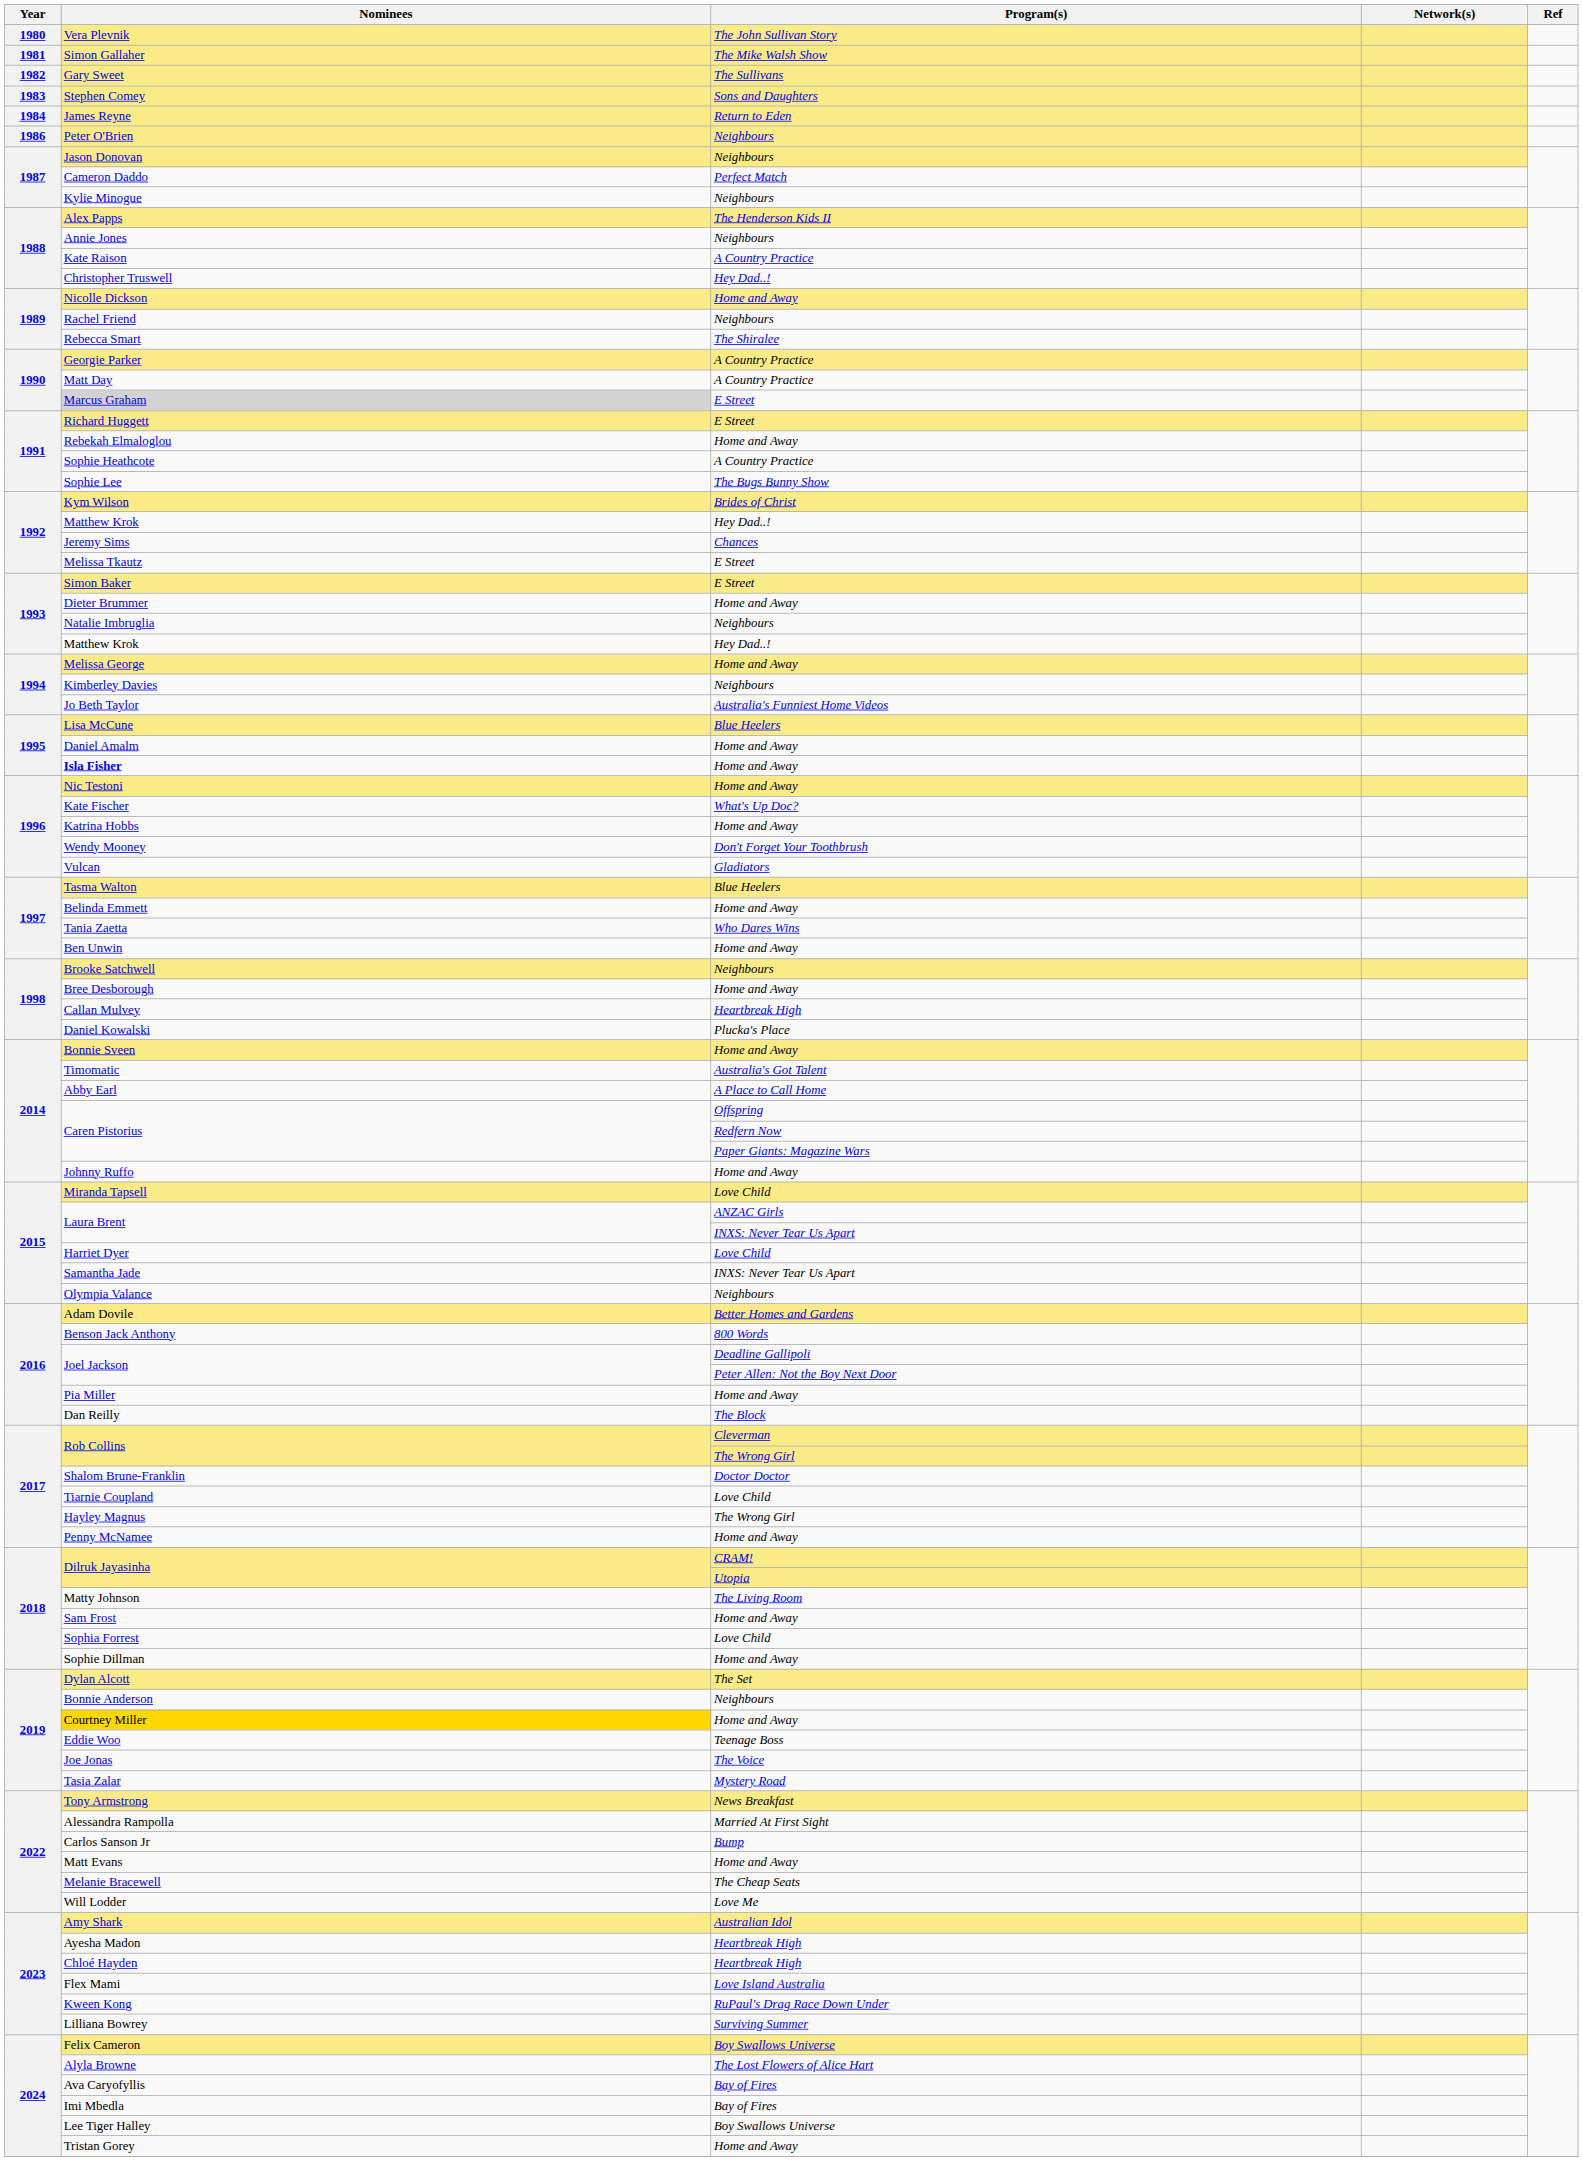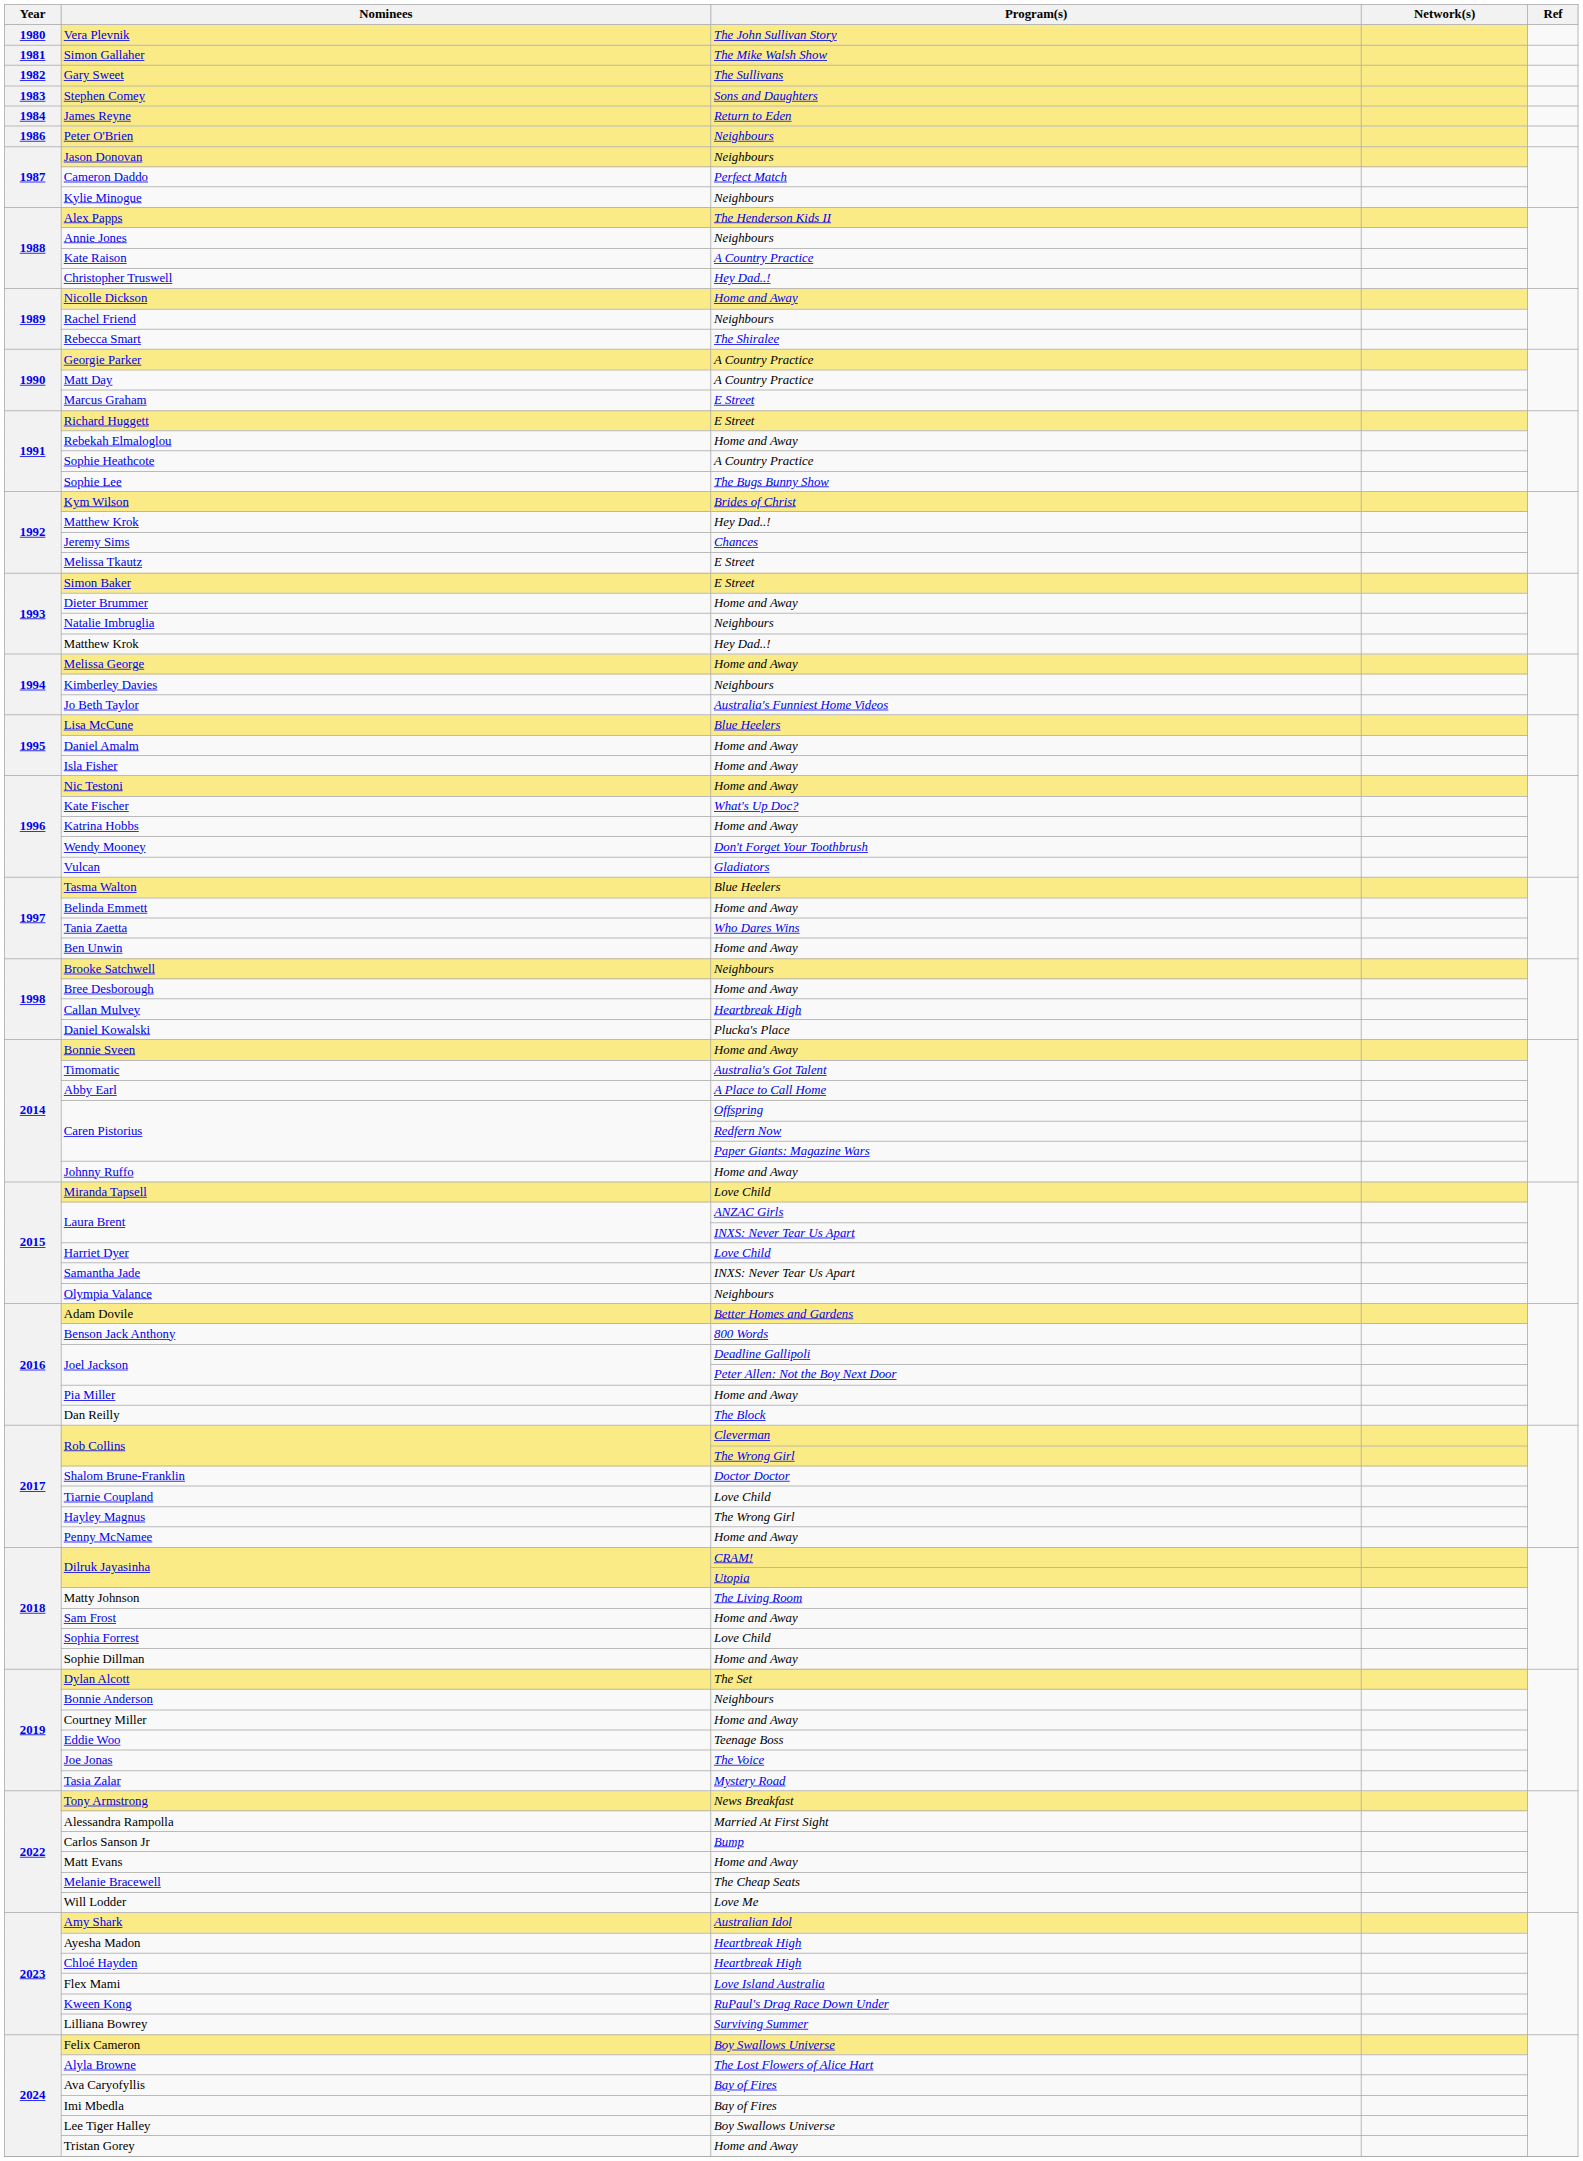(105, 400) lightgrey background -> (105, 400) no background
(93, 765) bold -> (91, 765) normal
(105, 1719) gold background -> (105, 1719) no background
